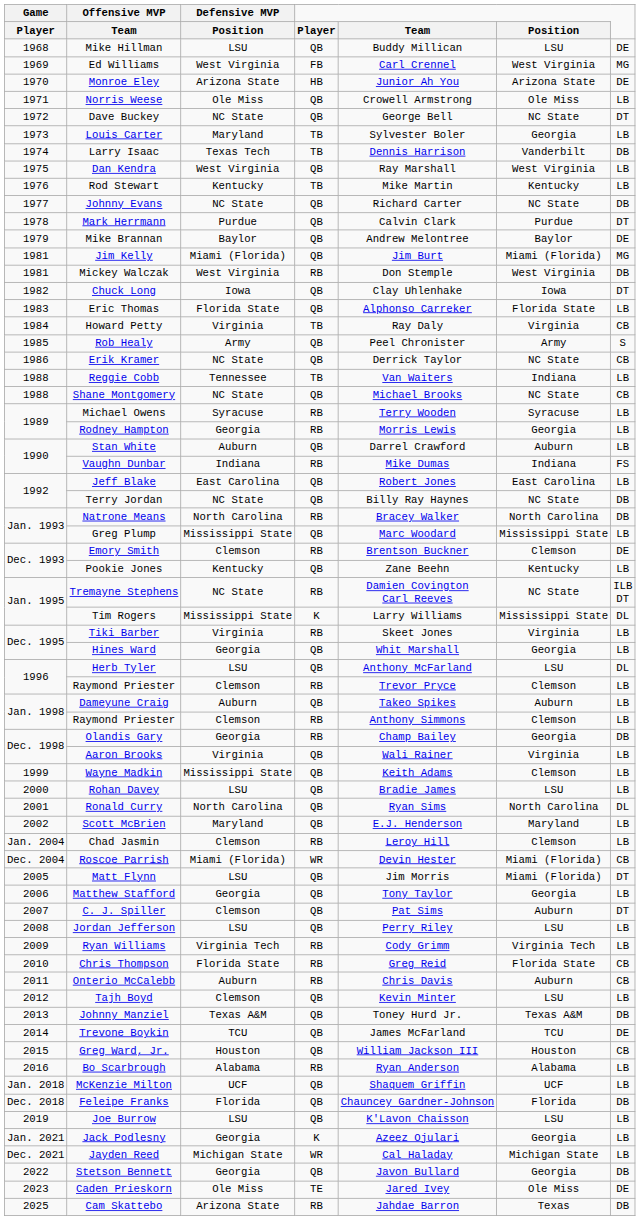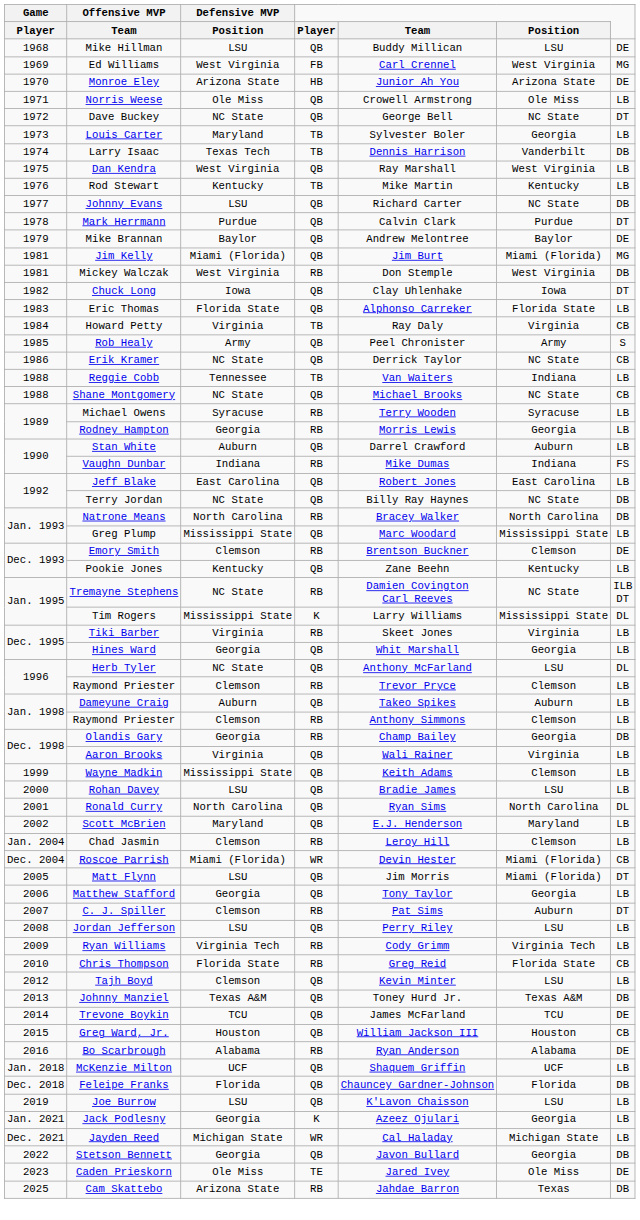(238, 204) NC State -> (238, 204) LSU
(238, 668) LSU -> (238, 668) NC State
(316, 911) QB -> (316, 911) RB
- row: (36, 981)
(623, 1068) LB -> (623, 1050) DE
